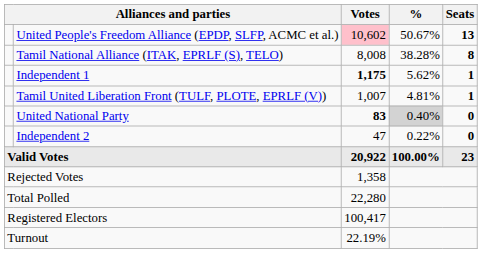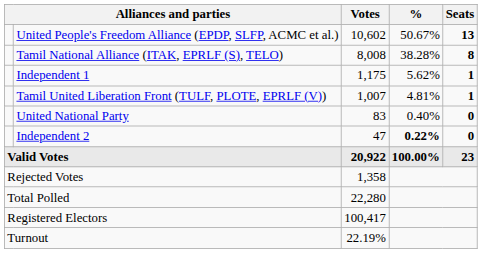(368, 34) pink background -> (368, 34) no background
(372, 75) bold -> (372, 75) normal
(380, 116) bold -> (380, 116) normal
(423, 116) lightgrey background -> (423, 116) no background
(423, 136) normal -> (422, 136) bold
